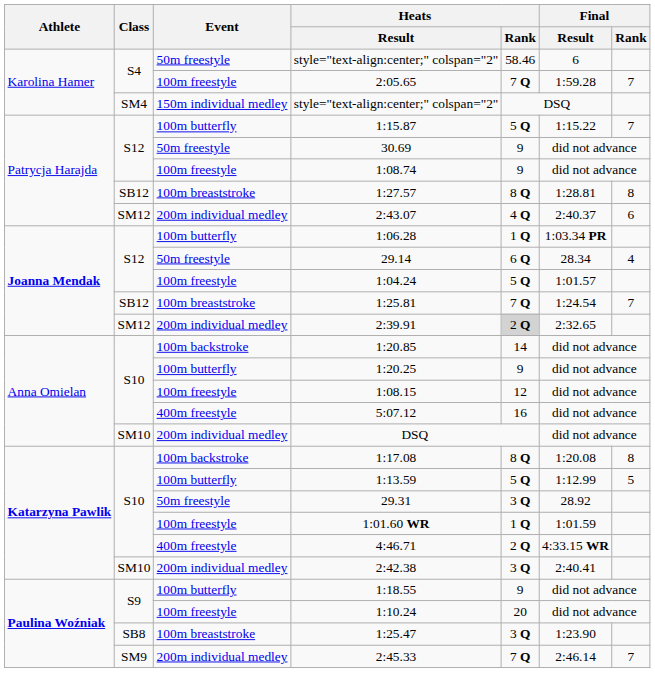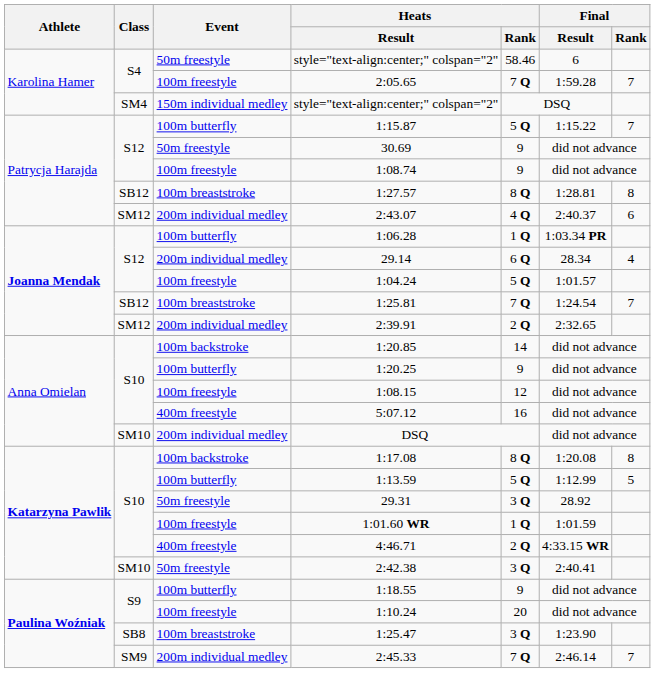(193, 258) 50m freestyle -> (222, 258) 200m individual medley
(520, 325) lightgrey background -> (520, 325) no background
(222, 568) 200m individual medley -> (193, 568) 50m freestyle
